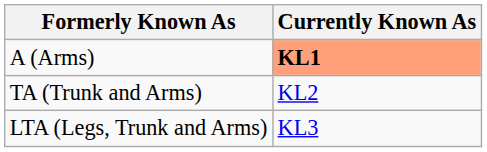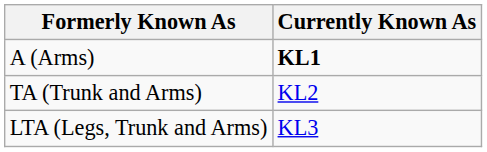(299, 57) lightsalmon background -> (299, 57) no background
